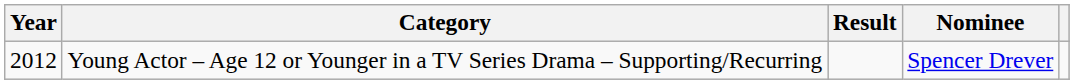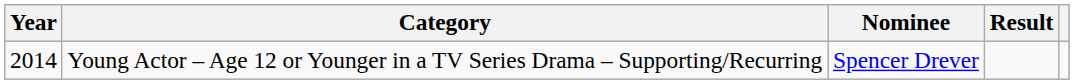columns swapped: (980, 23) <-> (865, 23)
(33, 60) 2012 -> (33, 60) 2014
